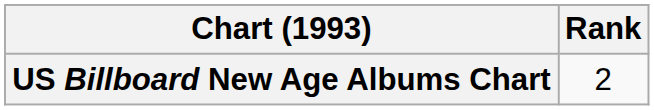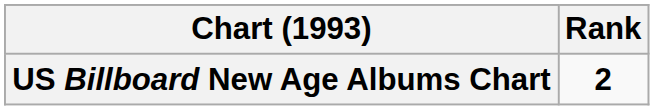(603, 78) normal -> (603, 78) bold
